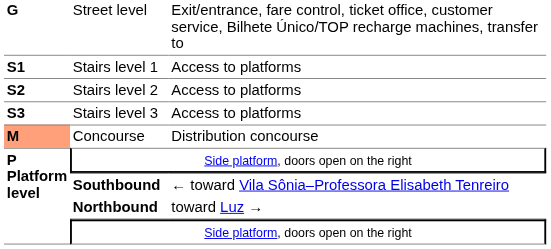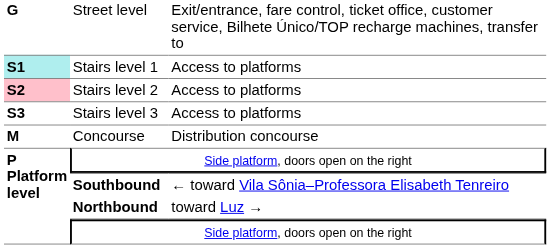(16, 66) no background -> (16, 66) paleturquoise background
(16, 90) no background -> (16, 90) pink background
(13, 136) lightsalmon background -> (13, 136) no background
